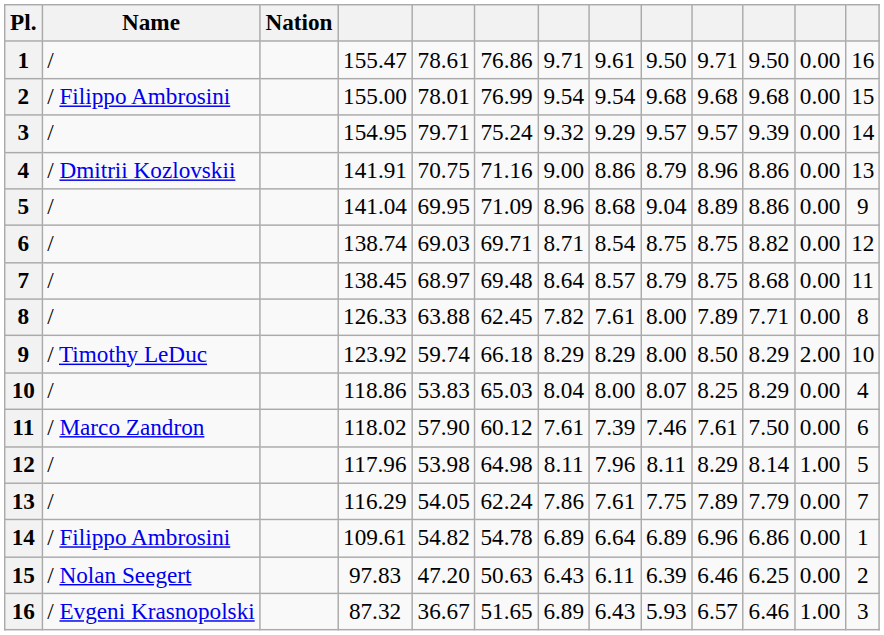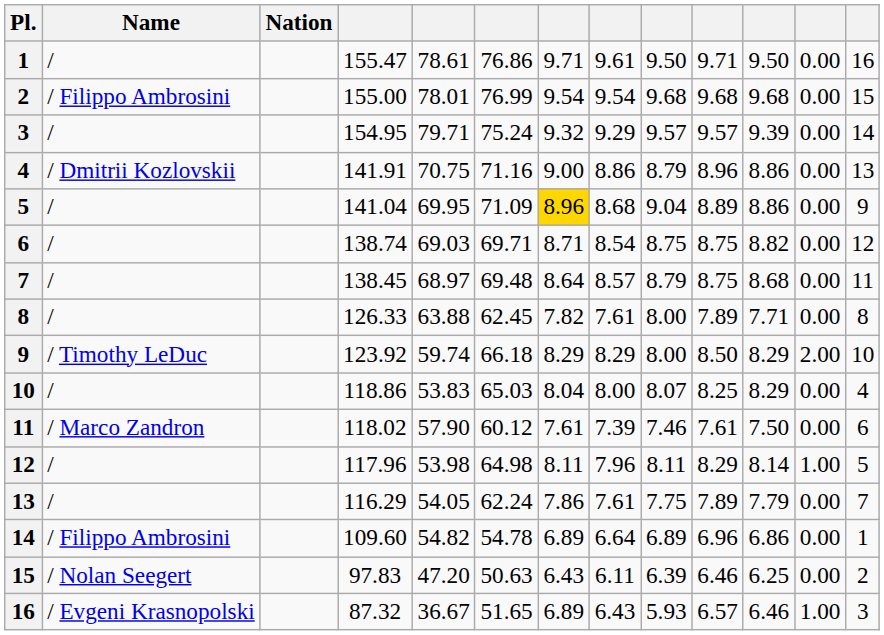(564, 206) no background -> (564, 206) gold background
(375, 538) 109.61 -> (375, 538) 109.60
